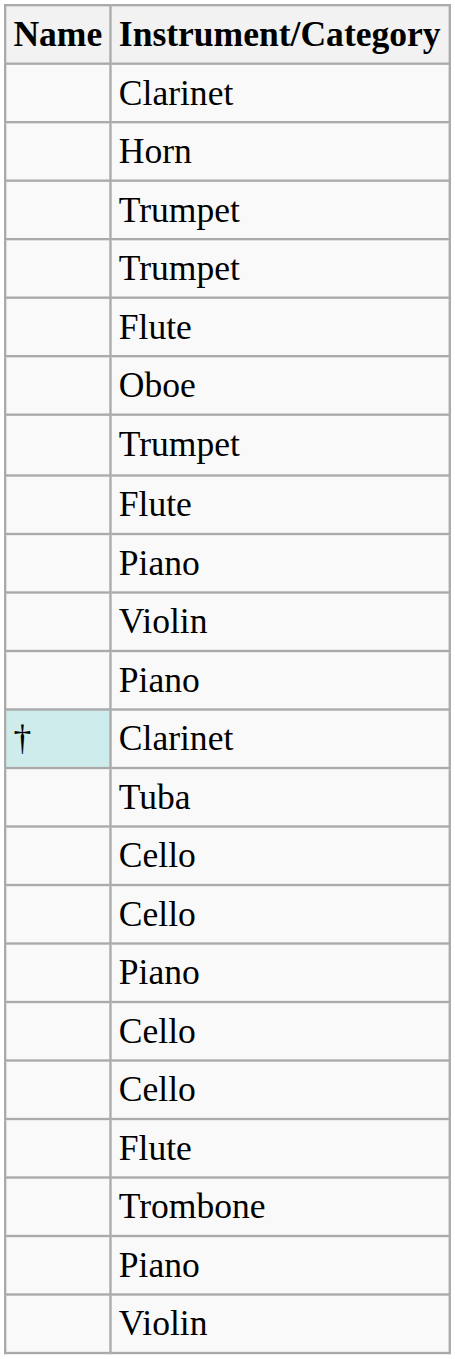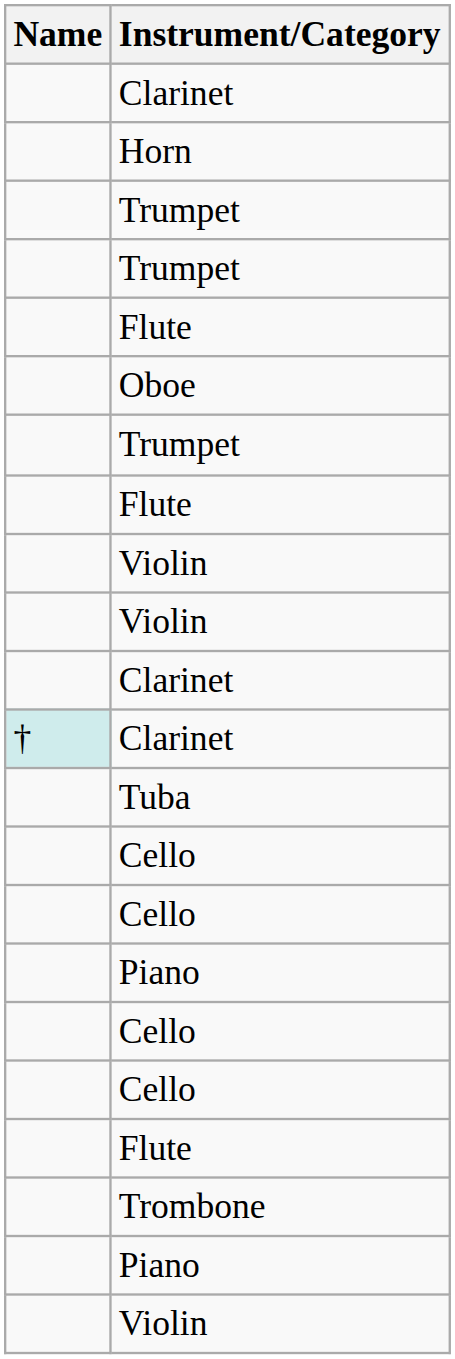(159, 561) Piano -> (163, 561) Violin
(159, 679) Piano -> (176, 679) Clarinet
